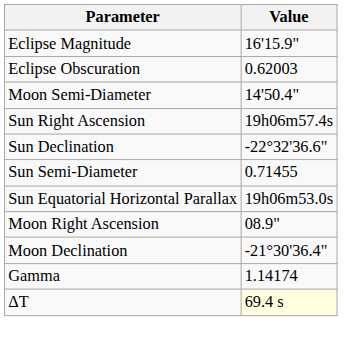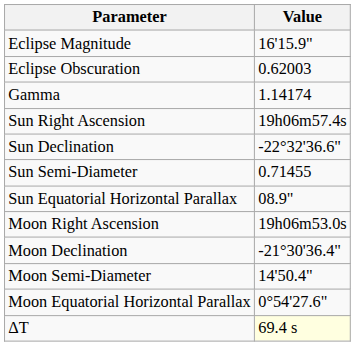rows swapped: (34, 276) <-> (80, 95)
(289, 198) 19h06m53.0s -> (276, 198) 08.9"
(262, 224) 08.9" -> (302, 224) 19h06m53.0s
+ row: (130, 302)
